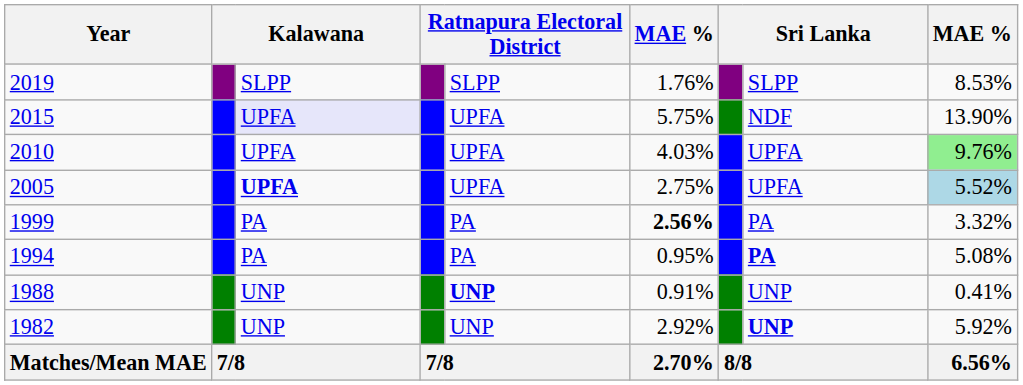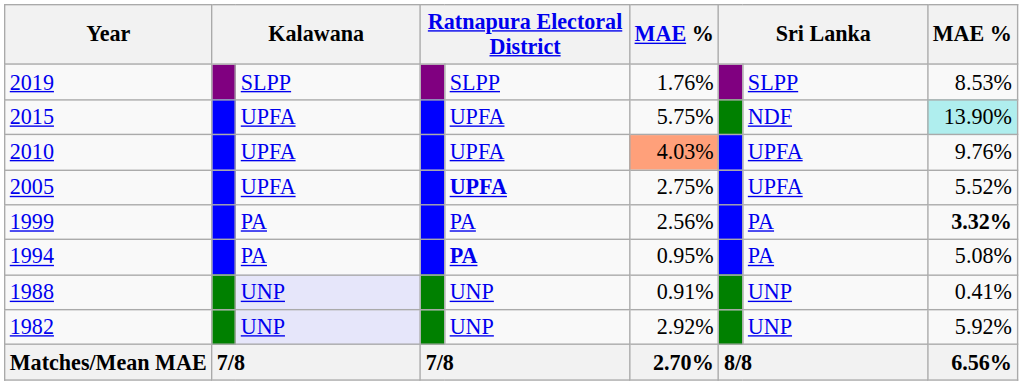(268, 116) lavender background -> (268, 116) no background
(978, 116) no background -> (978, 116) paleturquoise background
(685, 151) no background -> (685, 151) lightsalmon background
(983, 151) lightgreen background -> (983, 151) no background
(269, 186) bold -> (268, 186) normal
(477, 186) normal -> (478, 186) bold
(983, 186) lightblue background -> (983, 186) no background
(683, 221) bold -> (685, 221) normal
(983, 221) normal -> (982, 221) bold
(463, 256) normal -> (464, 256) bold
(762, 256) bold -> (761, 256) normal
(263, 291) no background -> (263, 291) lavender background
(472, 291) bold -> (472, 291) normal
(263, 326) no background -> (263, 326) lavender background
(771, 326) bold -> (770, 326) normal
